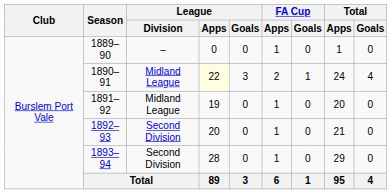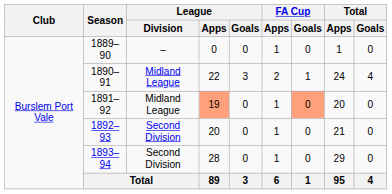(214, 77) lightyellow background -> (214, 77) no background
(214, 104) no background -> (214, 104) lightsalmon background
(308, 104) no background -> (308, 104) lightsalmon background
